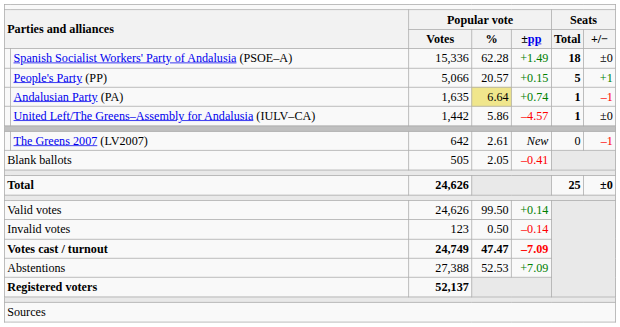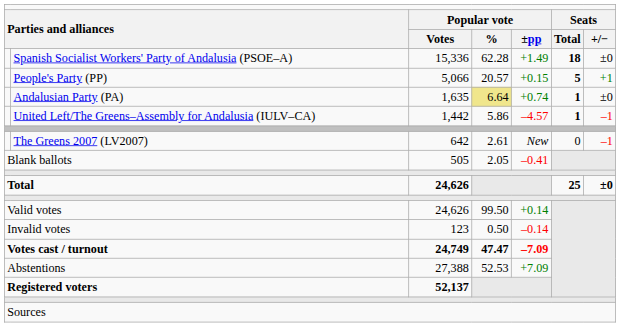(607, 96) –1 -> (606, 96) ±0
(606, 116) ±0 -> (607, 116) –1
